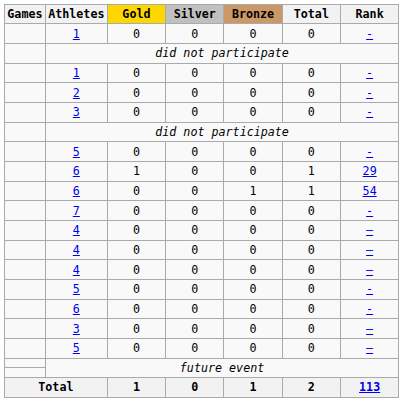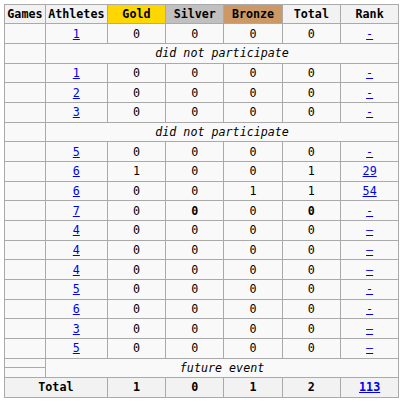(195, 211) normal -> (195, 211) bold
(311, 211) normal -> (311, 211) bold
